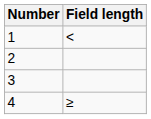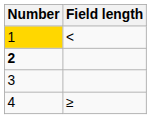(11, 37) no background -> (11, 37) gold background
(11, 59) normal -> (11, 59) bold
